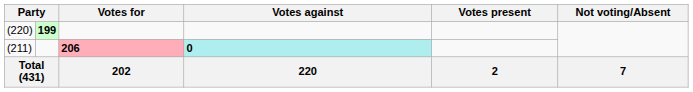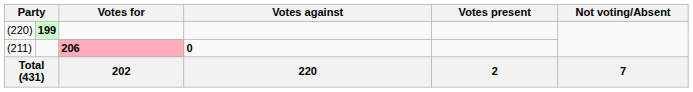(190, 48) paleturquoise background -> (190, 48) no background
